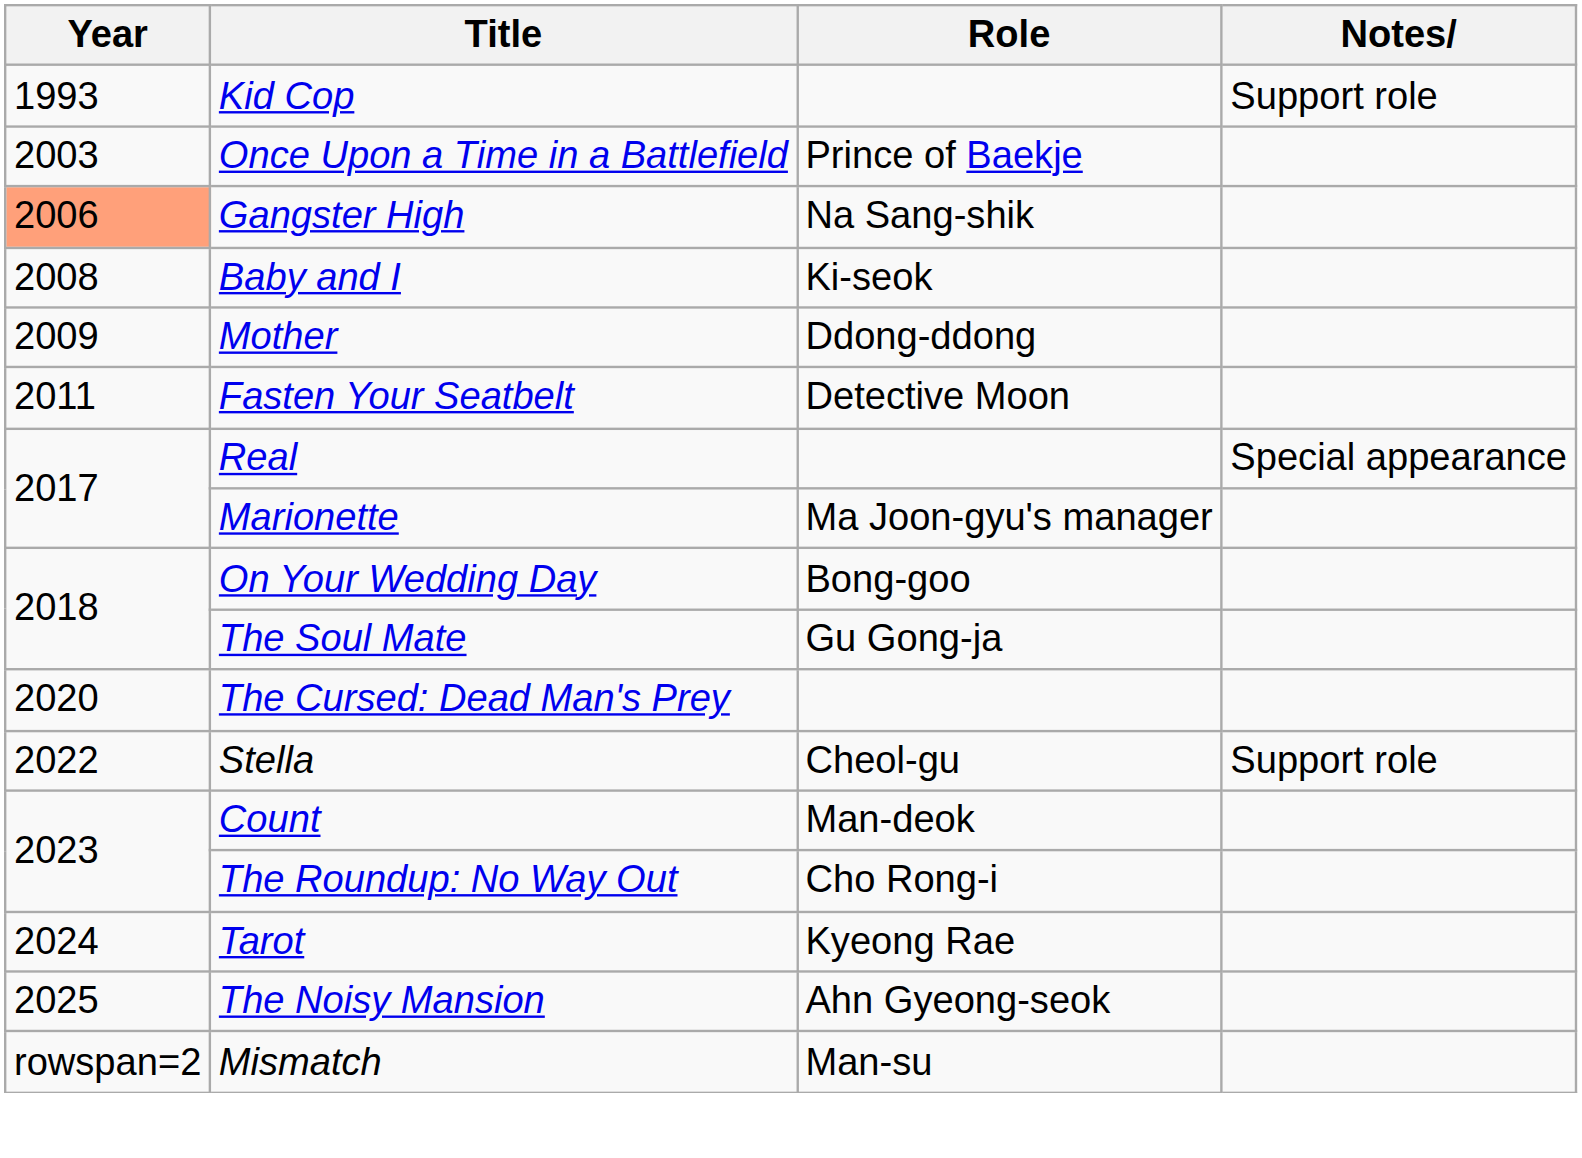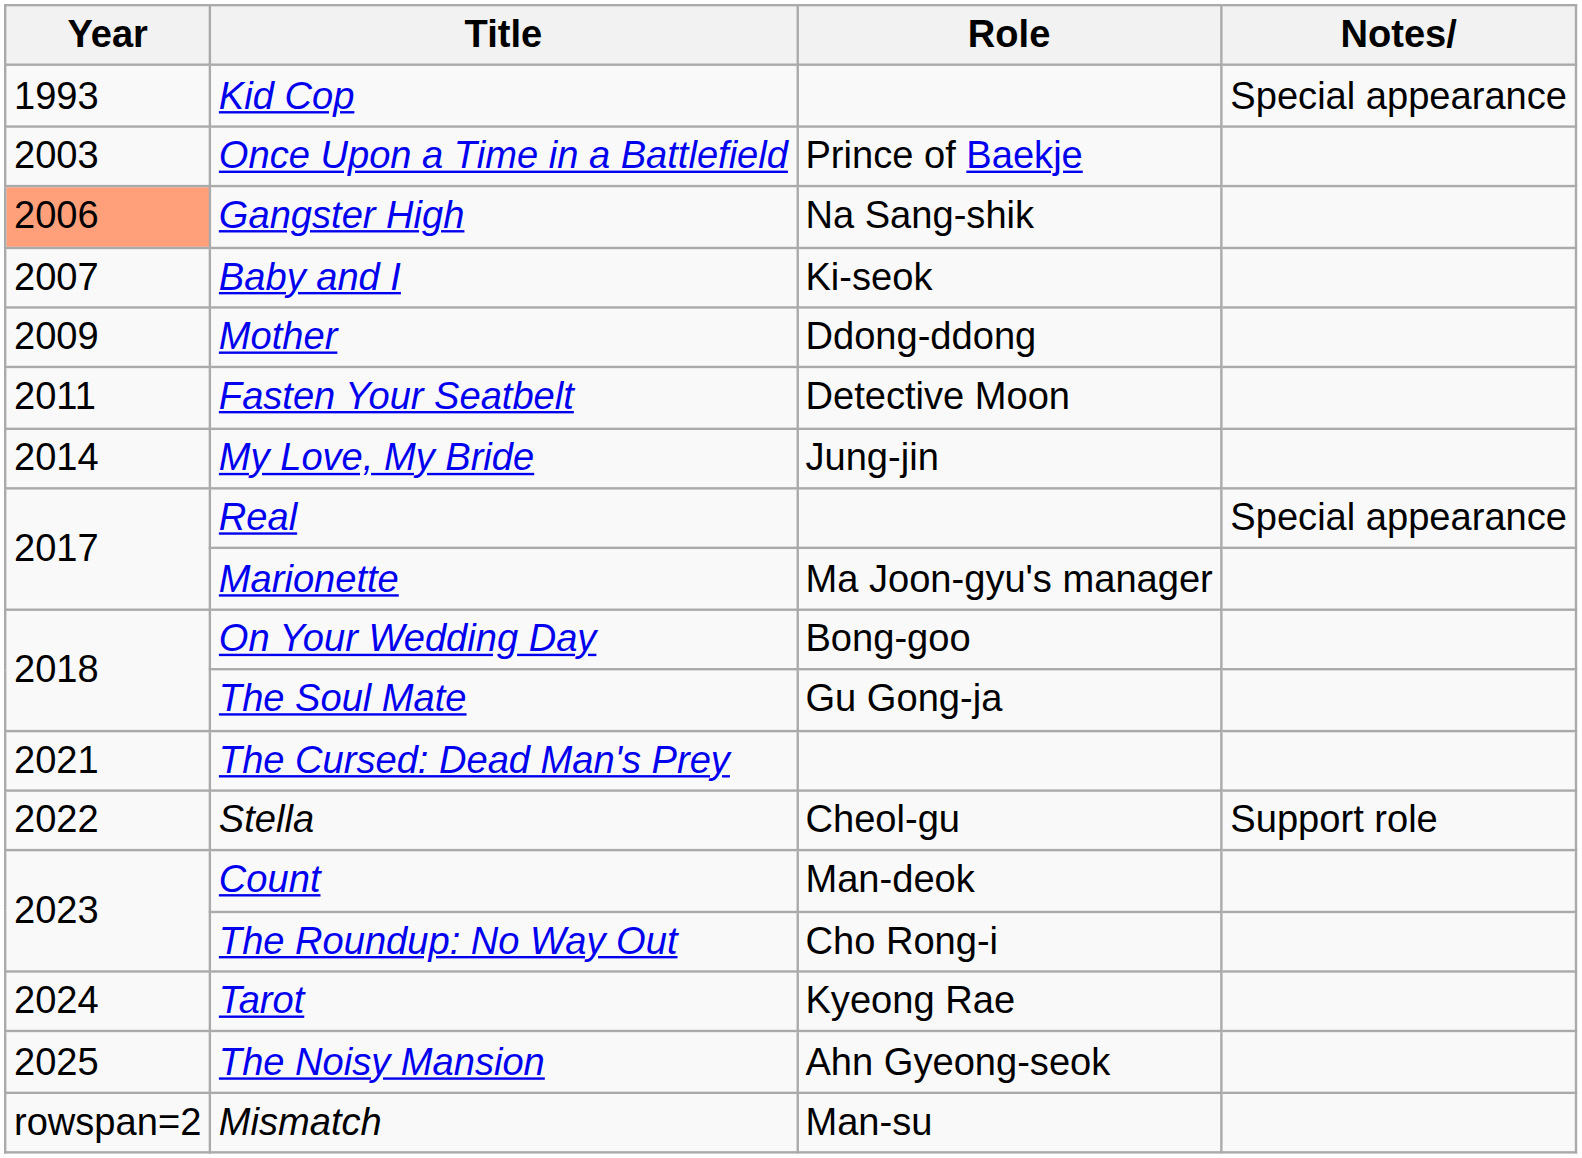(1334, 95) Support role -> (1399, 95) Special appearance
(56, 276) 2008 -> (56, 276) 2007
+ row: (377, 457)
(56, 699) 2020 -> (56, 759) 2021
